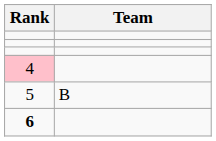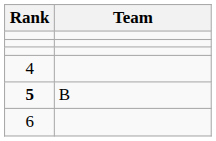(30, 68) pink background -> (30, 68) no background
(30, 95) normal -> (30, 95) bold
(30, 122) bold -> (30, 122) normal
